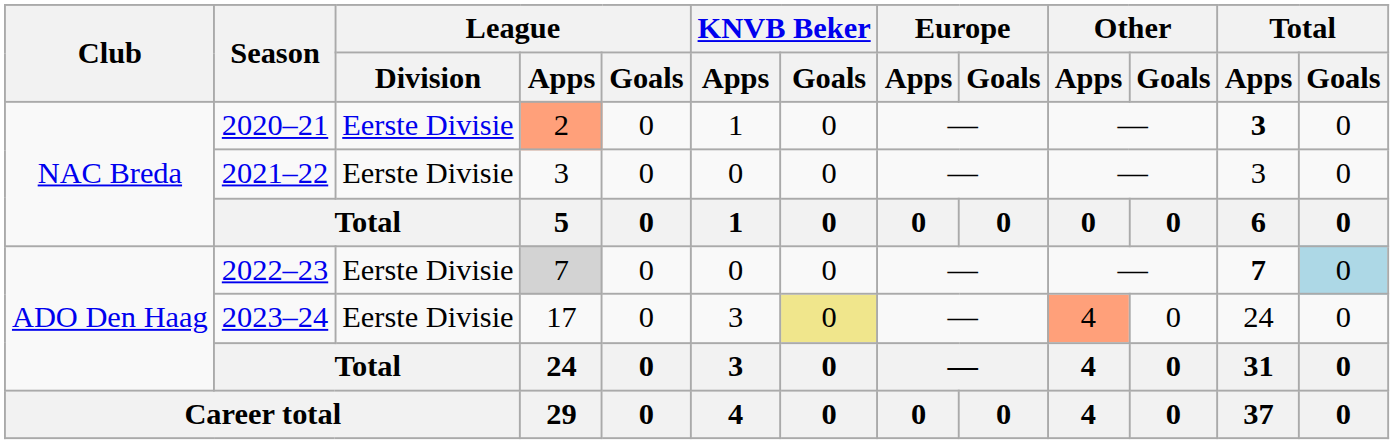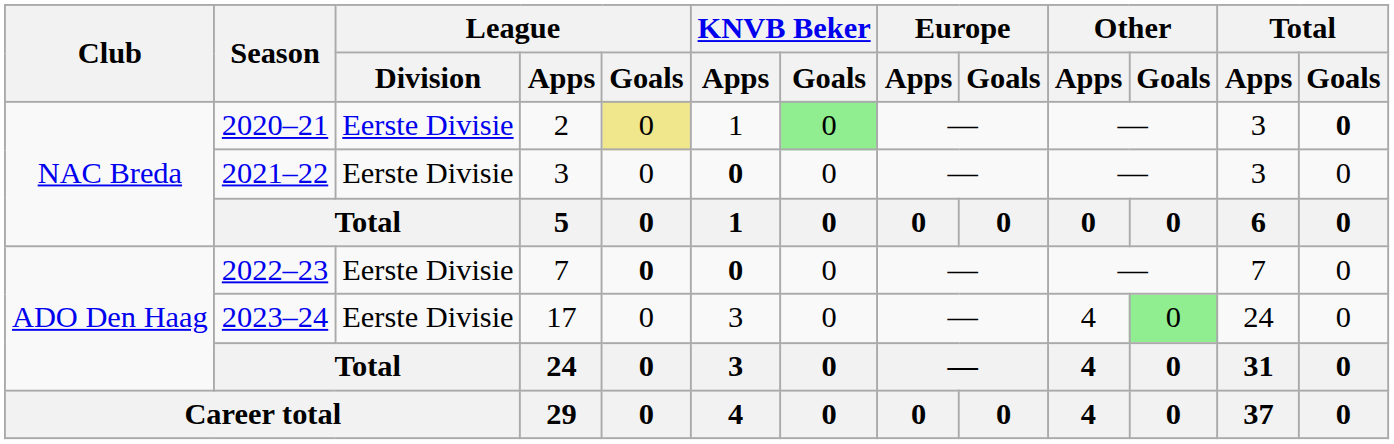(561, 125) lightsalmon background -> (561, 125) no background
(646, 125) no background -> (646, 125) khaki background
(829, 125) no background -> (829, 125) lightgreen background
(1258, 125) bold -> (1258, 125) normal
(1343, 125) normal -> (1343, 125) bold
(735, 173) normal -> (736, 173) bold
(561, 269) lightgrey background -> (561, 269) no background
(646, 269) normal -> (646, 269) bold
(735, 269) normal -> (736, 269) bold
(1258, 269) bold -> (1258, 269) normal
(1343, 269) lightblue background -> (1343, 269) no background
(829, 317) khaki background -> (829, 317) no background
(1088, 317) lightsalmon background -> (1088, 317) no background
(1173, 317) no background -> (1173, 317) lightgreen background
